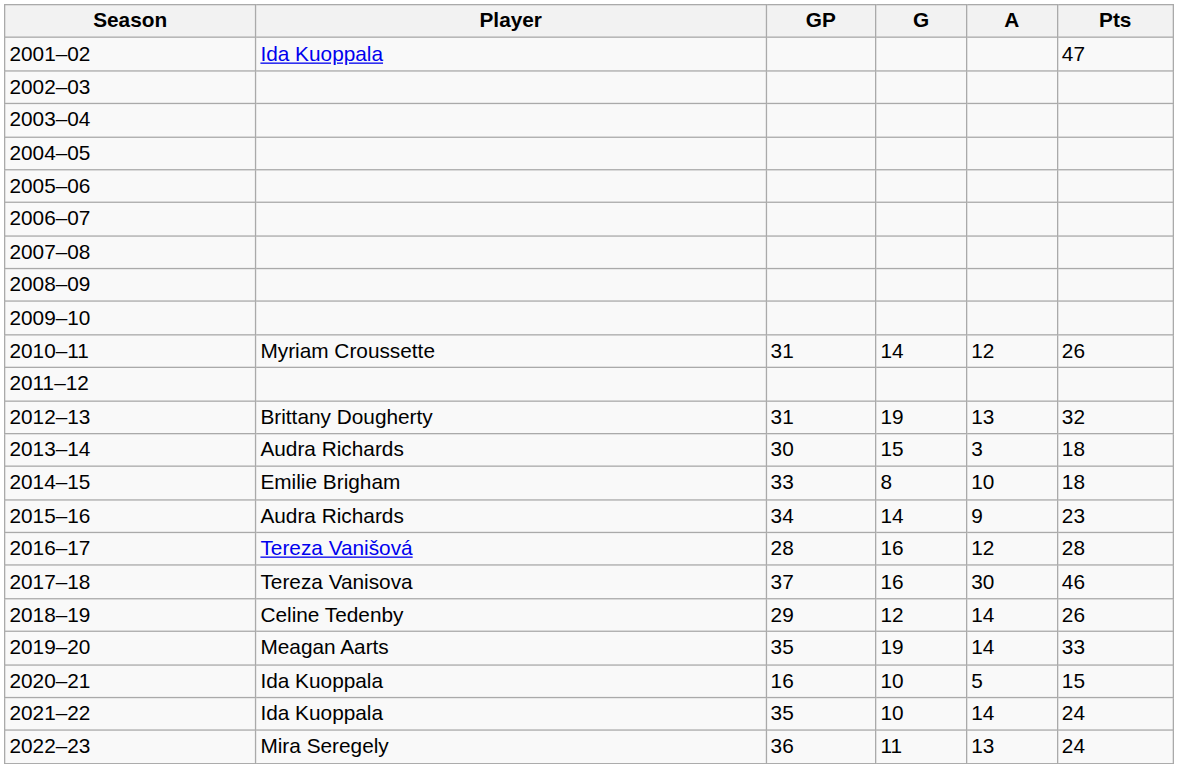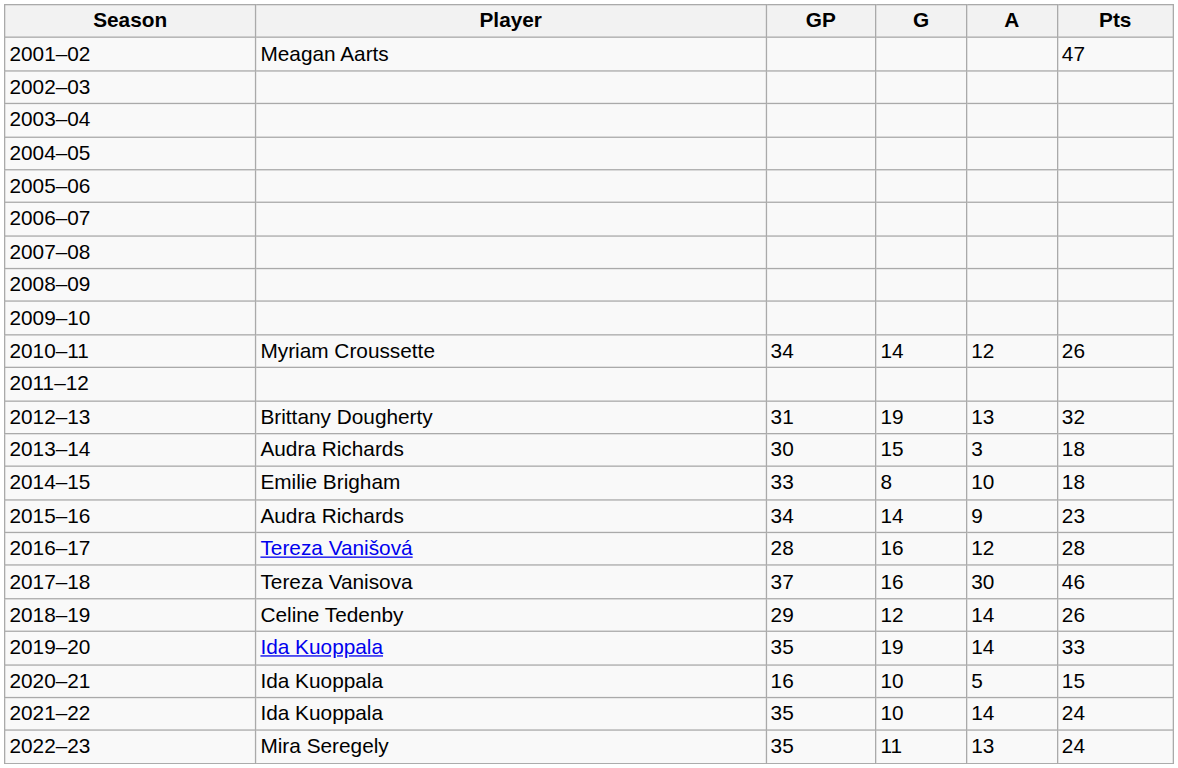(322, 53) Ida Kuoppala -> (325, 53) Meagan Aarts
(782, 350) 31 -> (782, 350) 34
(325, 647) Meagan Aarts -> (322, 647) Ida Kuoppala
(782, 746) 36 -> (782, 746) 35
